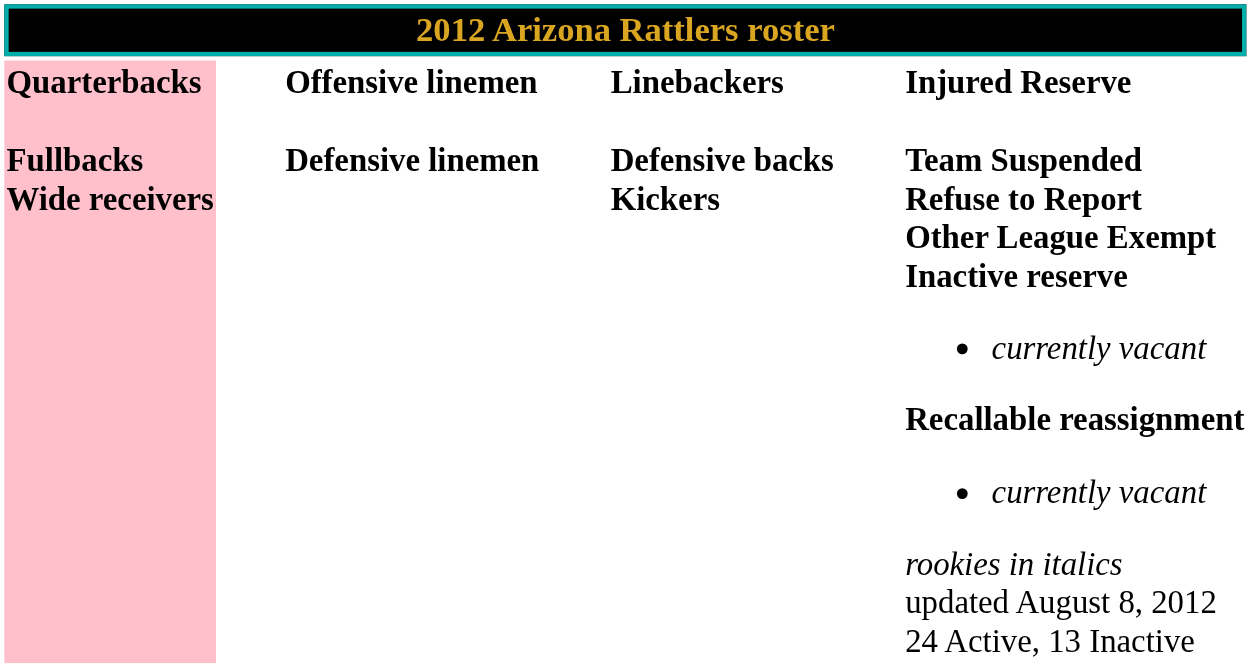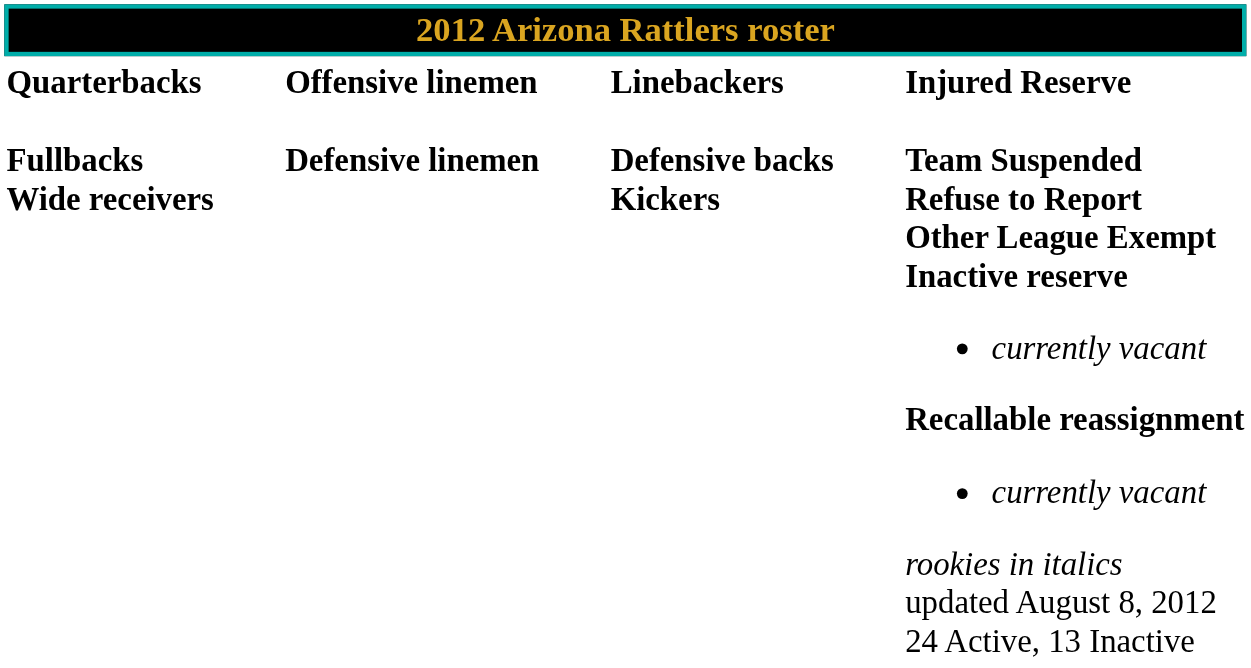(110, 139) pink background -> (110, 139) no background
